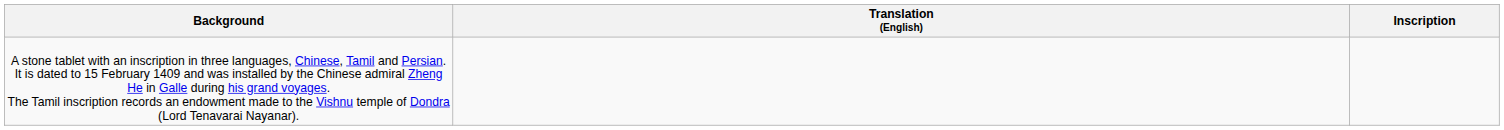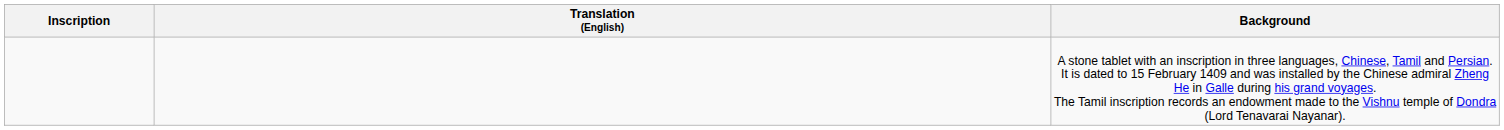columns swapped: (229, 20) <-> (1425, 20)
